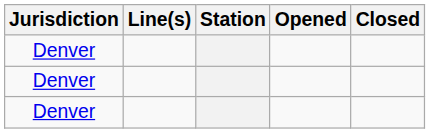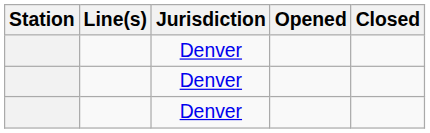columns swapped: (233, 19) <-> (64, 19)
